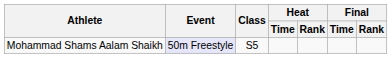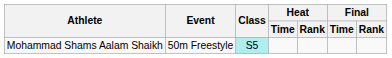(201, 46) lavender background -> (201, 46) no background
(252, 46) no background -> (252, 46) paleturquoise background
